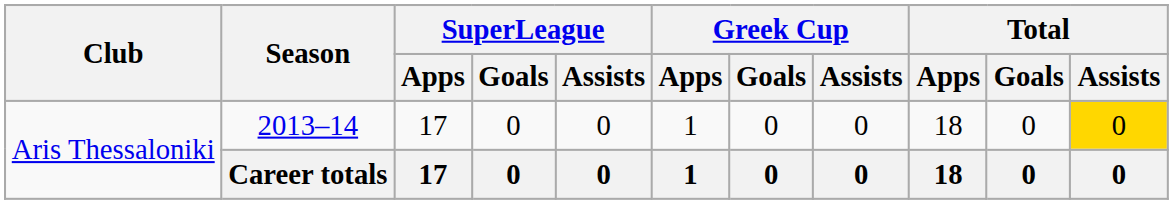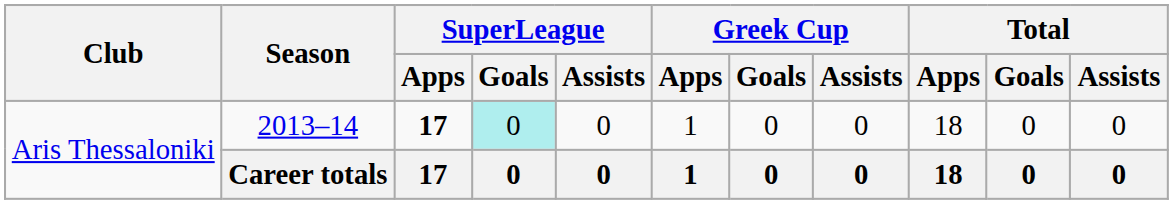(433, 125) normal -> (433, 125) bold
(513, 125) no background -> (513, 125) paleturquoise background
(1119, 125) gold background -> (1119, 125) no background
